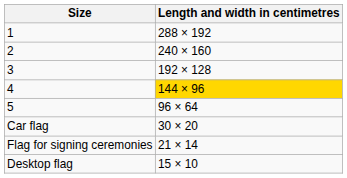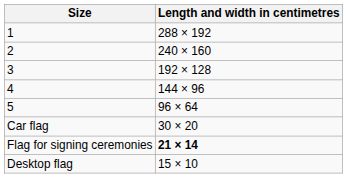(181, 88) gold background -> (181, 88) no background
(178, 145) normal -> (178, 145) bold
